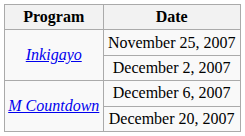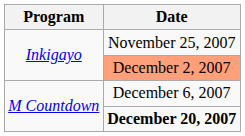(172, 67) no background -> (172, 67) lightsalmon background
(172, 118) normal -> (172, 118) bold
